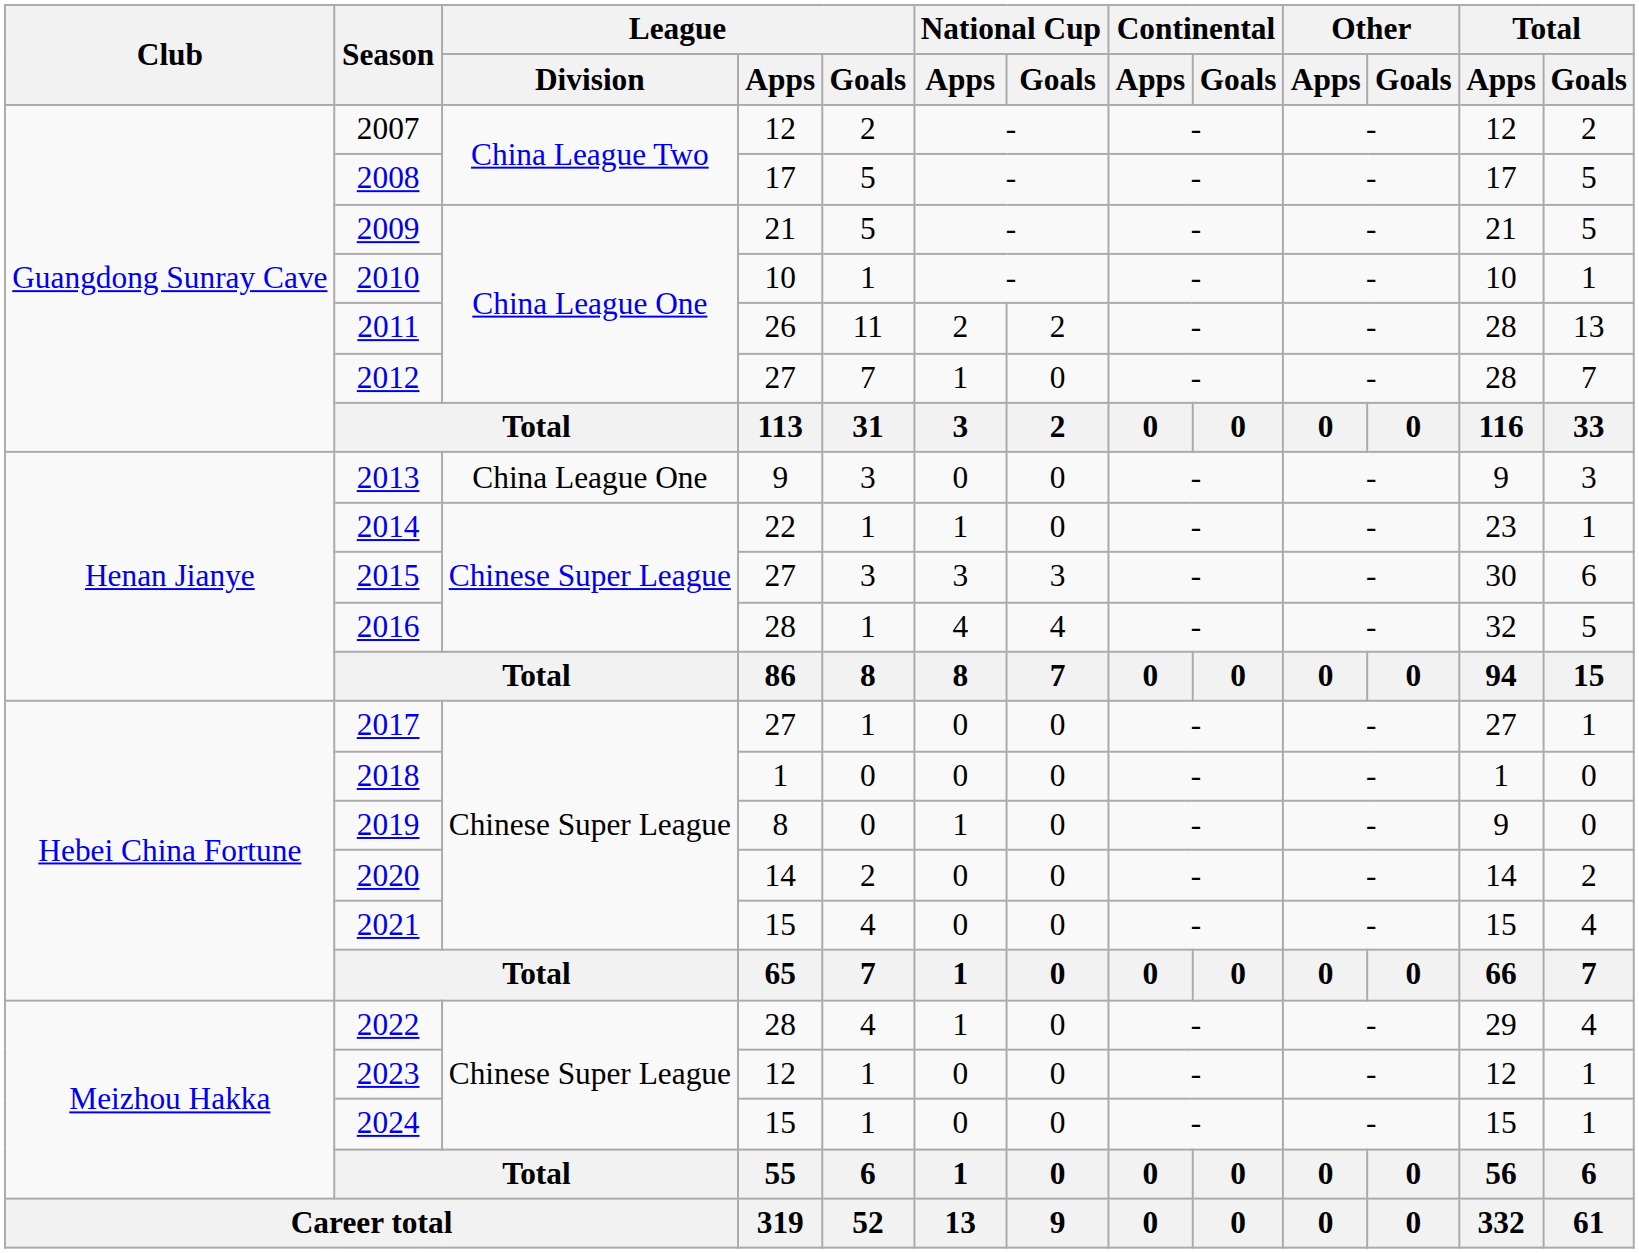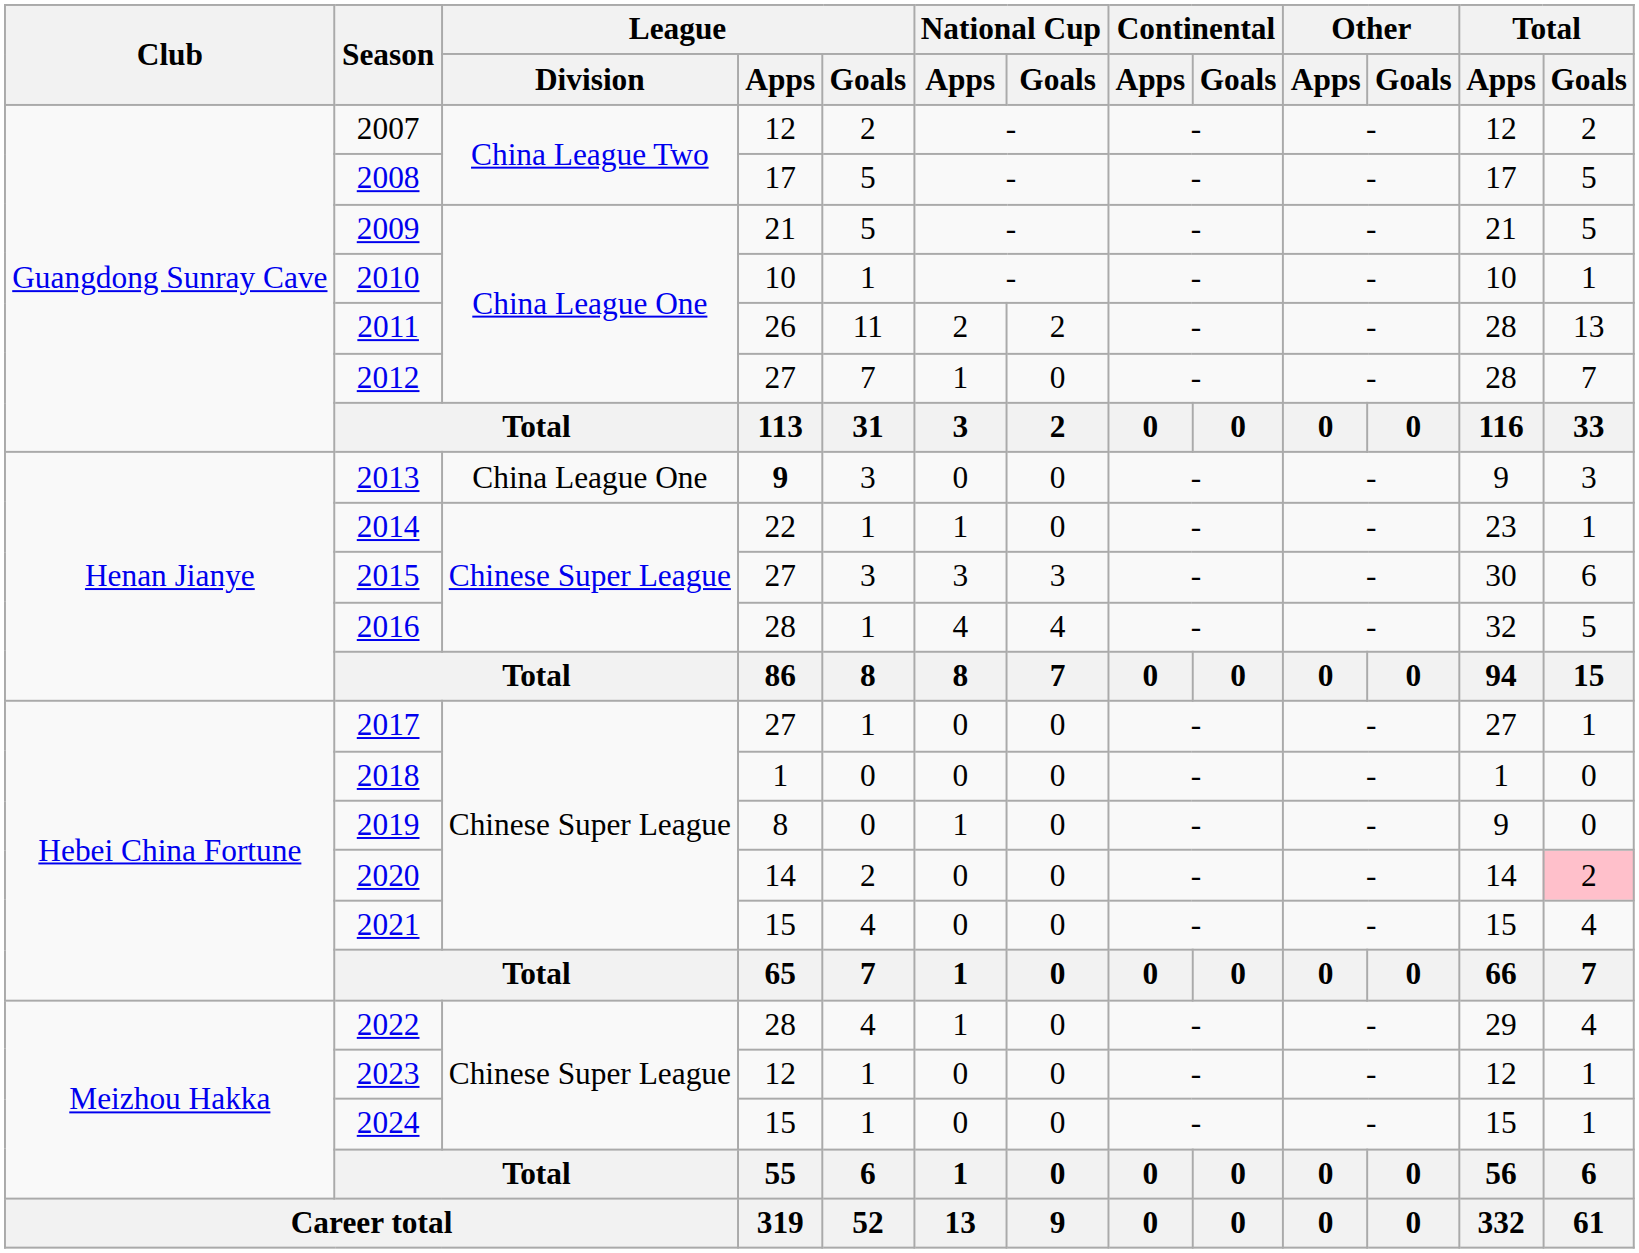(780, 476) normal -> (780, 476) bold
(1589, 874) no background -> (1589, 874) pink background
